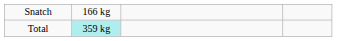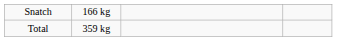(96, 28) paleturquoise background -> (96, 28) no background
